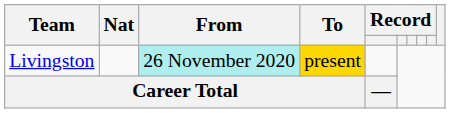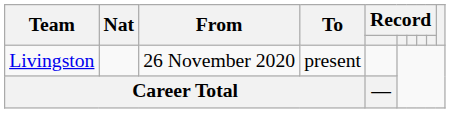(219, 60) paleturquoise background -> (219, 60) no background
(333, 60) gold background -> (333, 60) no background
